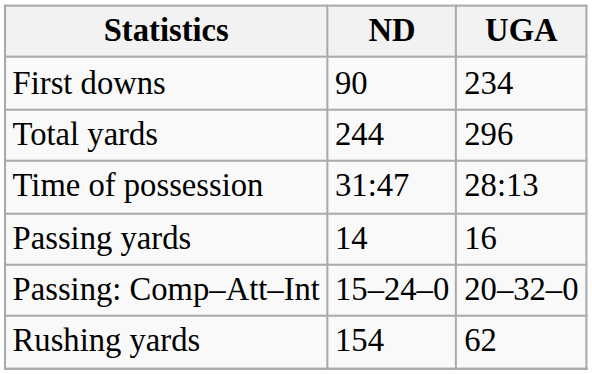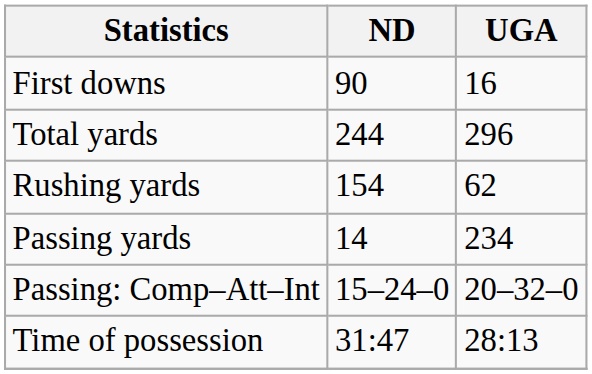(489, 82) 234 -> (481, 82) 16
rows swapped: (106, 341) <-> (138, 186)
(481, 238) 16 -> (489, 238) 234
